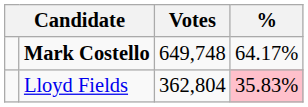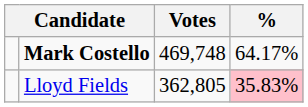(192, 53) 649,748 -> (192, 53) 469,748
(192, 85) 362,804 -> (192, 85) 362,805
